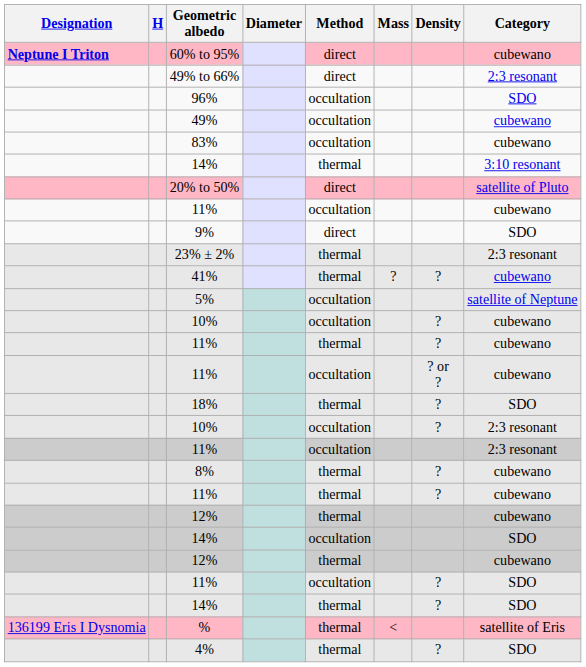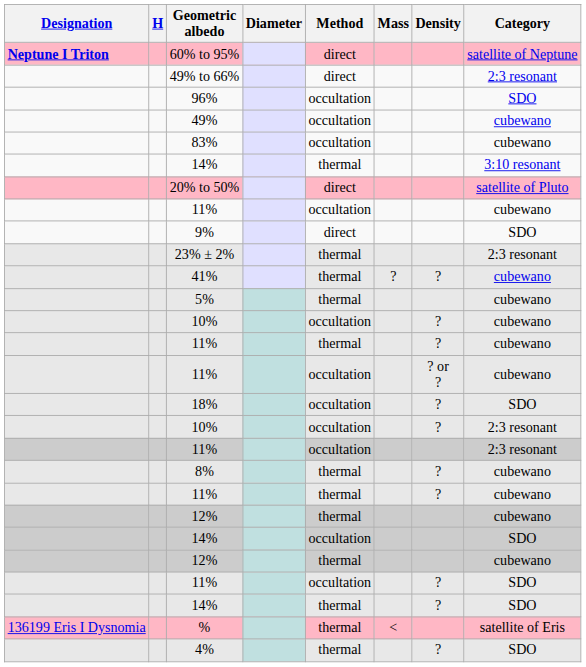(522, 53) cubewano -> (522, 53) satellite of Neptune
(340, 299) occultation -> (340, 299) thermal
(522, 299) satellite of Neptune -> (522, 299) cubewano
(340, 404) thermal -> (340, 404) occultation
